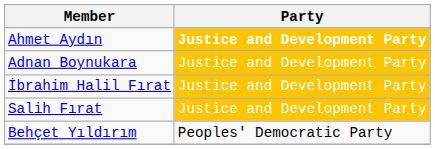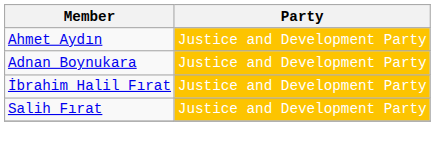(302, 40) bold -> (302, 40) normal
- row: (72, 133)
